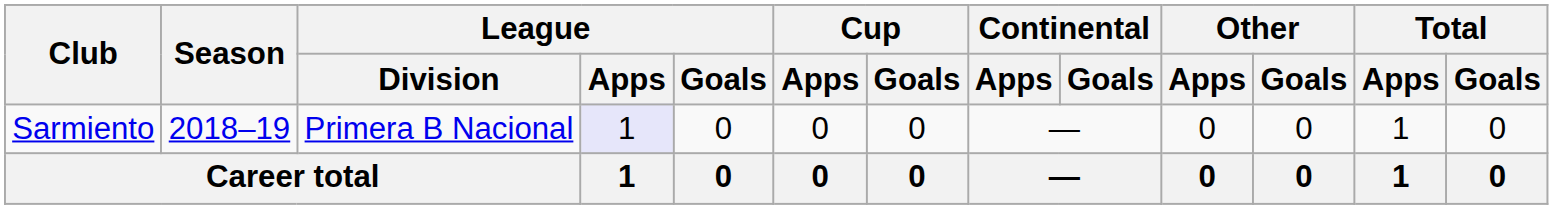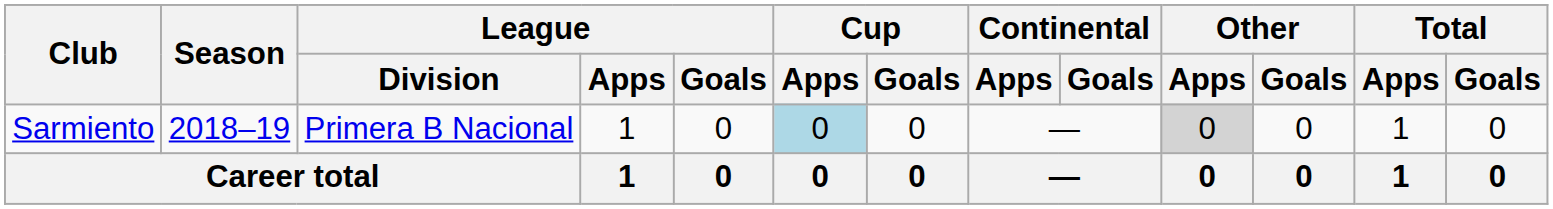(627, 128) lavender background -> (627, 128) no background
(820, 128) no background -> (820, 128) lightblue background
(1207, 128) no background -> (1207, 128) lightgrey background
